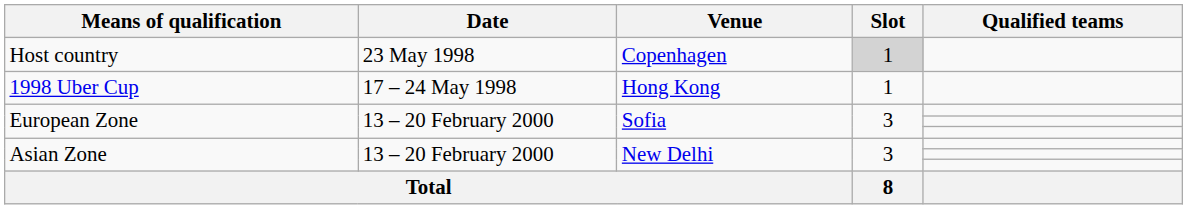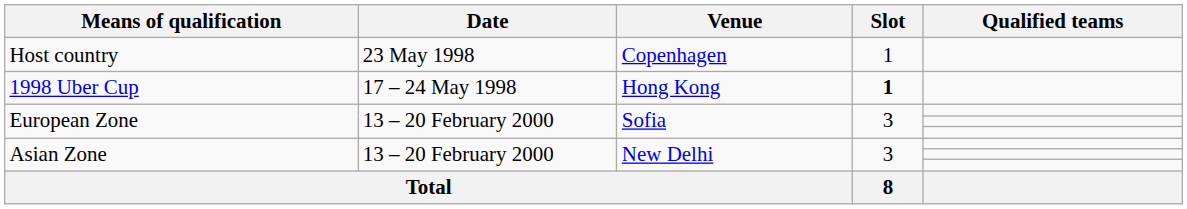(888, 54) lightgrey background -> (888, 54) no background
(888, 87) normal -> (888, 87) bold
